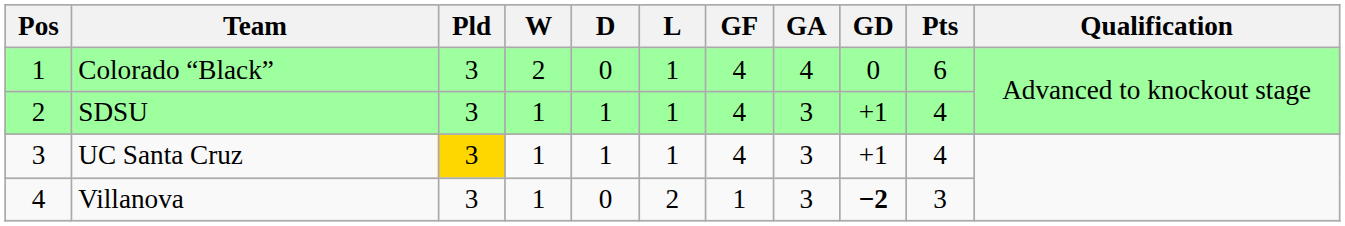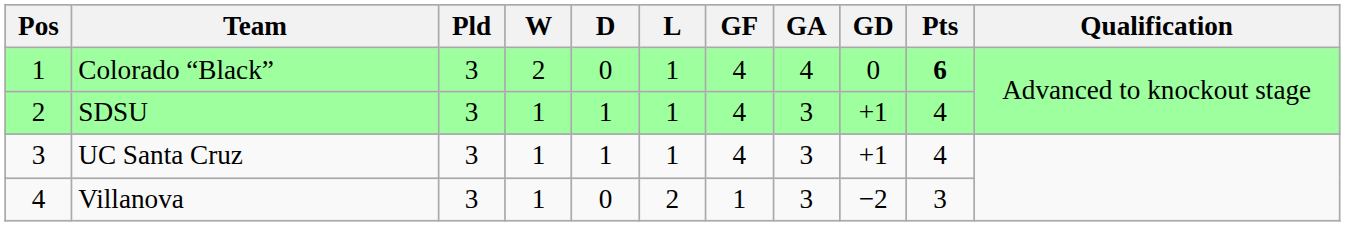(940, 69) normal -> (940, 69) bold
(472, 155) gold background -> (472, 155) no background
(873, 198) bold -> (873, 198) normal
